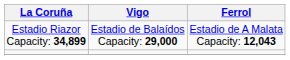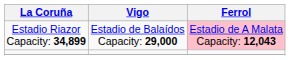(236, 35) no background -> (236, 35) pink background
